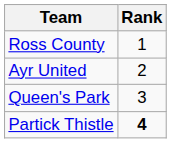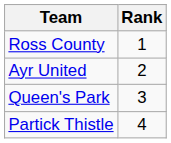(142, 124) bold -> (142, 124) normal
